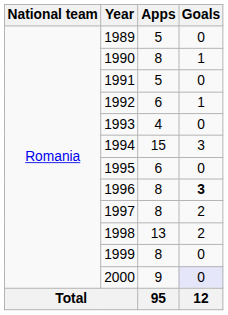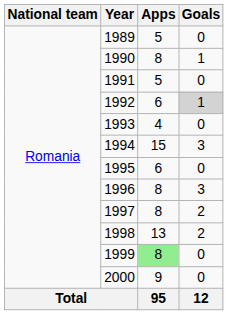(201, 102) no background -> (201, 102) lightgrey background
(201, 189) bold -> (201, 189) normal
(158, 255) no background -> (158, 255) lightgreen background
(201, 277) lavender background -> (201, 277) no background
